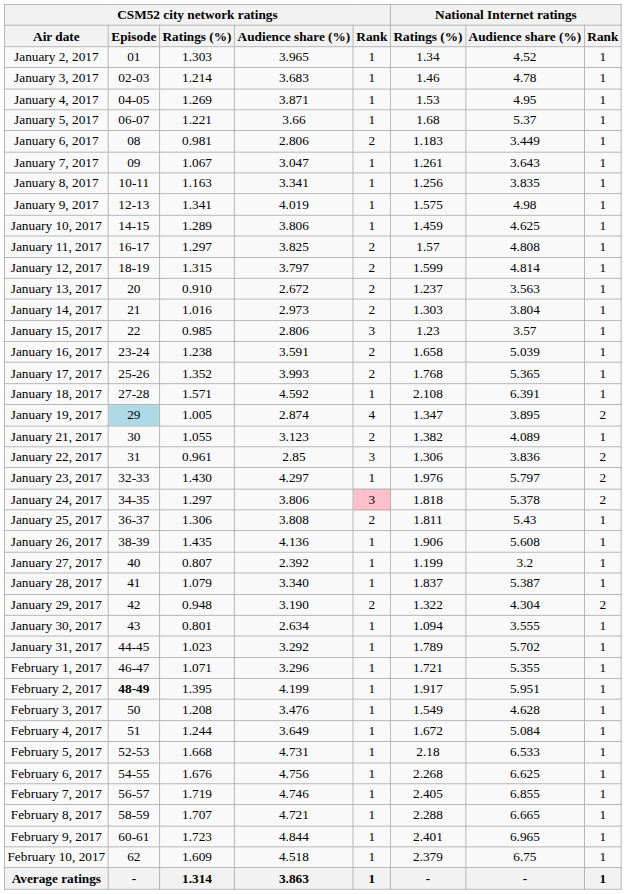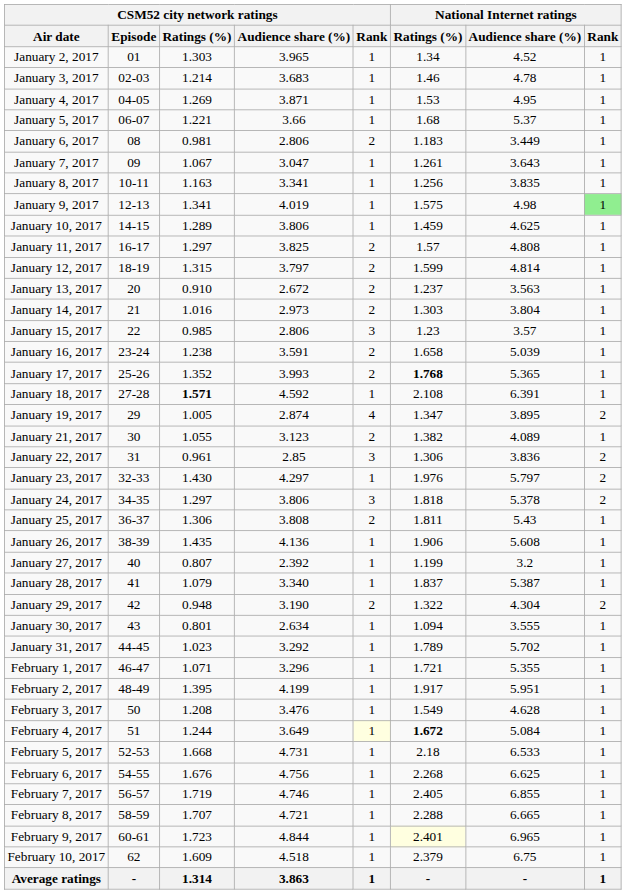(603, 204) no background -> (603, 204) lightgreen background
(428, 373) normal -> (428, 373) bold
(197, 394) normal -> (197, 394) bold
(134, 415) lightblue background -> (134, 415) no background
(372, 499) pink background -> (372, 499) no background
(134, 688) bold -> (134, 688) normal
(372, 731) no background -> (372, 731) lightyellow background
(428, 731) normal -> (428, 731) bold
(428, 836) no background -> (428, 836) lightyellow background
